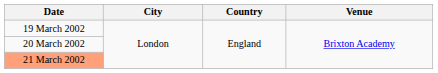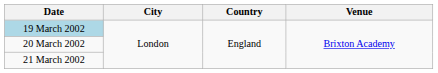(54, 28) no background -> (54, 28) lightblue background
(54, 60) lightsalmon background -> (54, 60) no background
